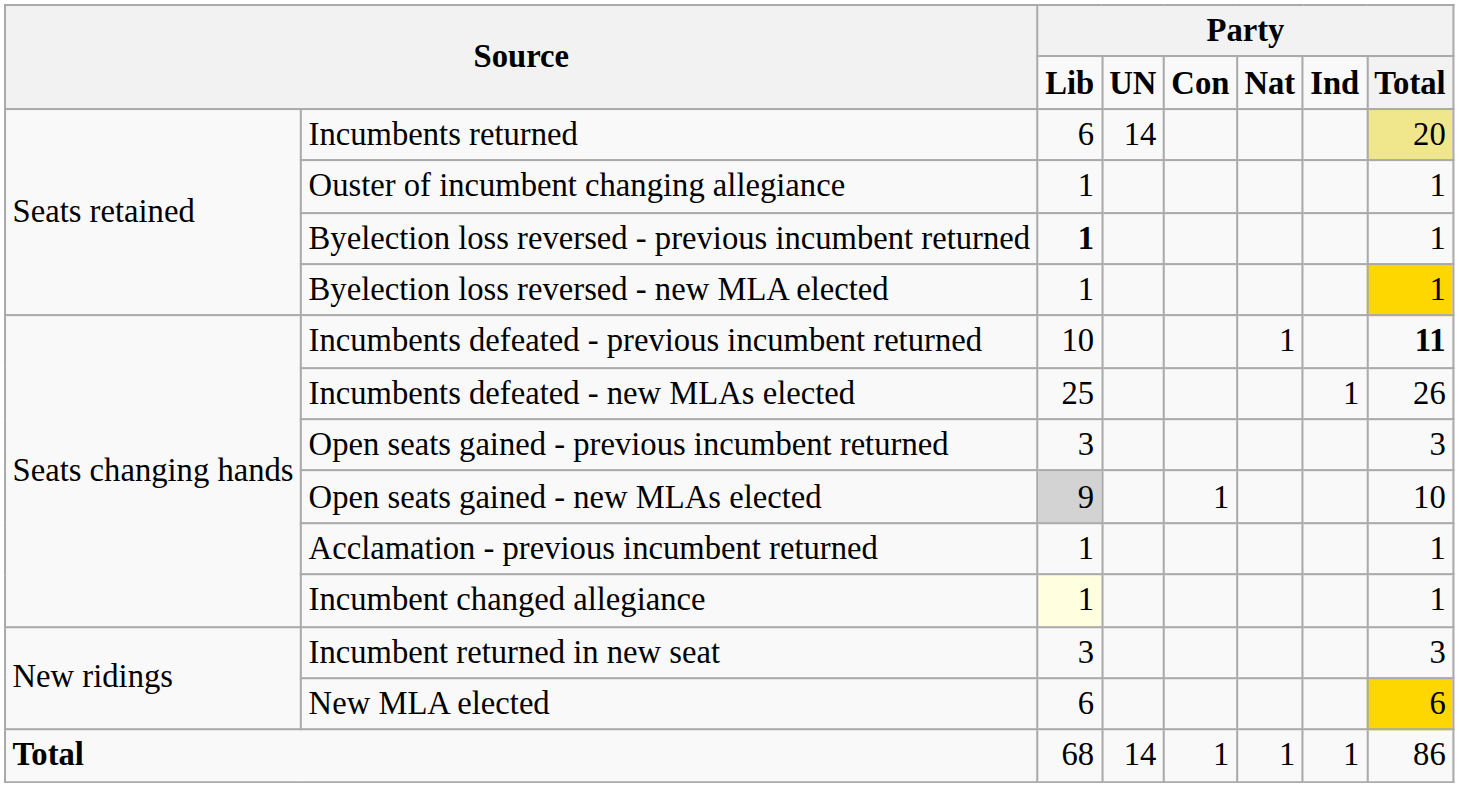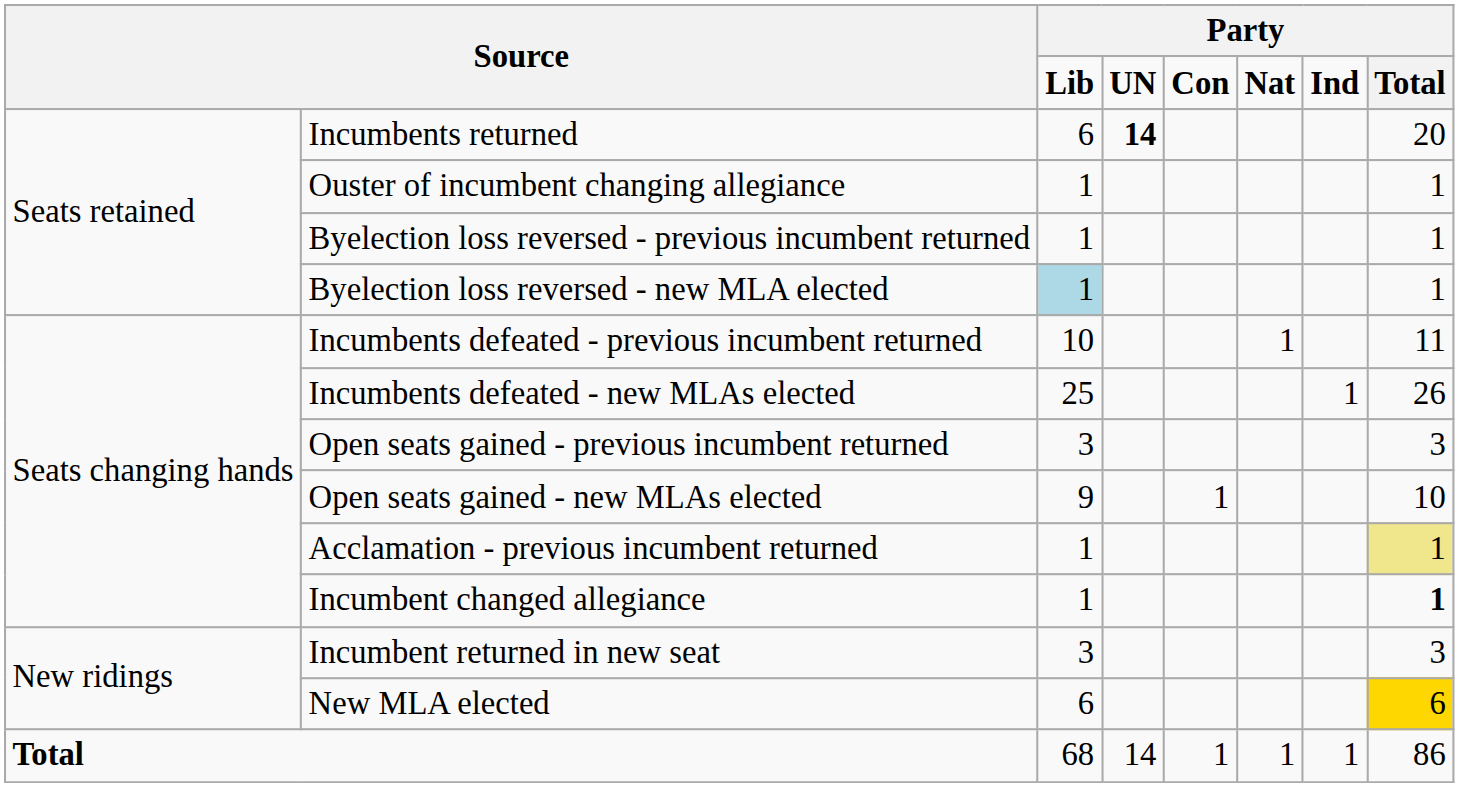(1140, 133) normal -> (1140, 133) bold
(1429, 133) khaki background -> (1429, 133) no background
(1086, 237) bold -> (1086, 237) normal
(1086, 289) no background -> (1086, 289) lightblue background
(1438, 289) gold background -> (1438, 289) no background
(1430, 340) bold -> (1430, 340) normal
(1086, 496) lightgrey background -> (1086, 496) no background
(1438, 548) no background -> (1438, 548) khaki background
(1086, 599) lightyellow background -> (1086, 599) no background
(1438, 599) normal -> (1438, 599) bold
